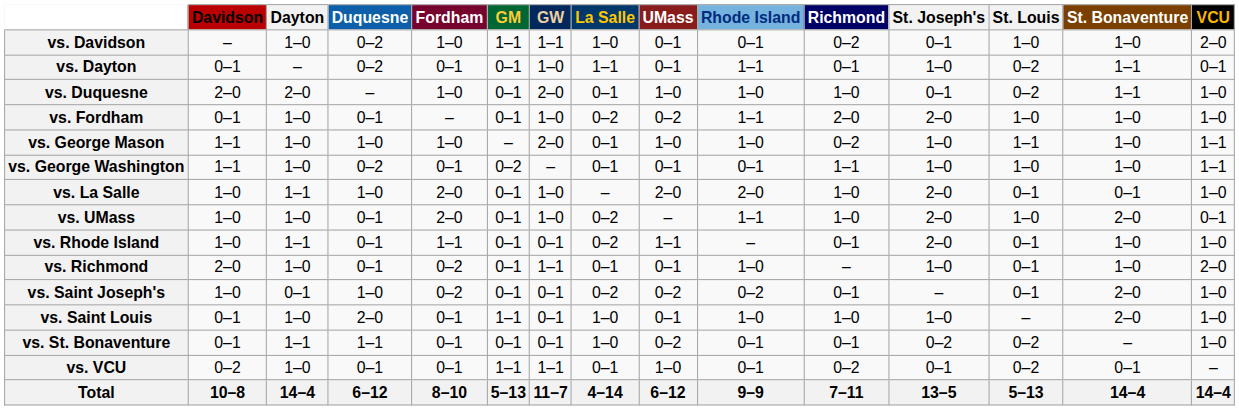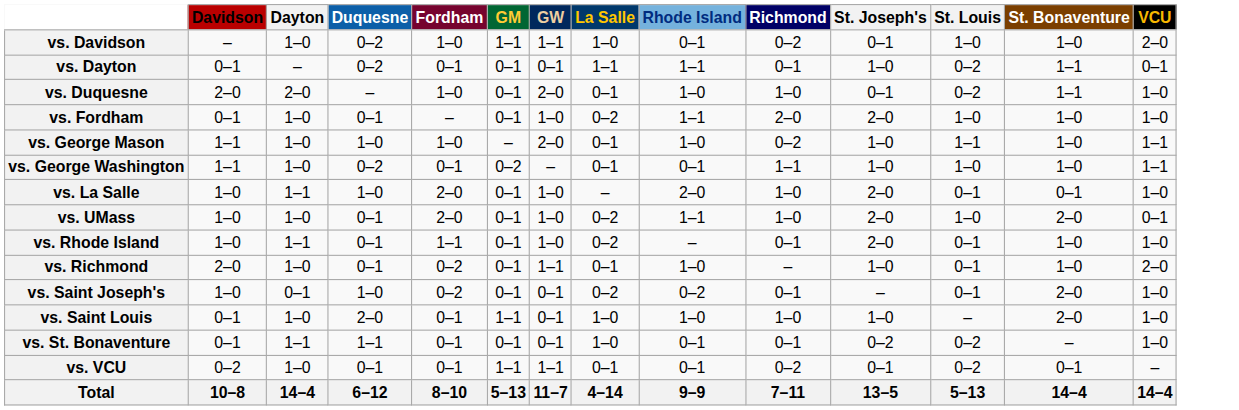- column: (668, 17)
(551, 68) 1–0 -> (551, 68) 0–1
(551, 243) 0–1 -> (551, 243) 1–0
